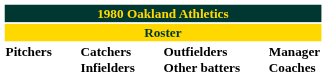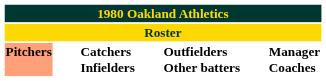(29, 51) no background -> (29, 51) lightsalmon background
